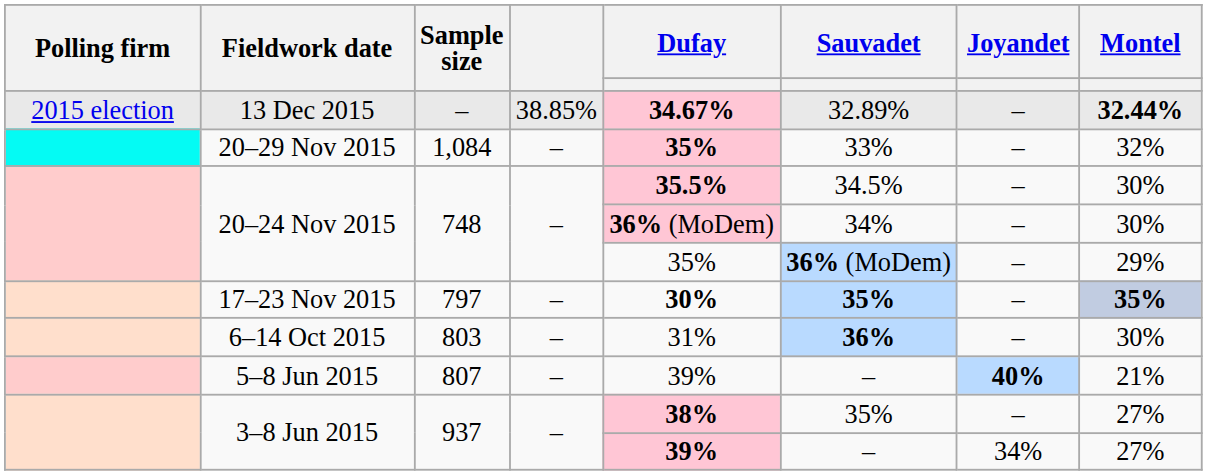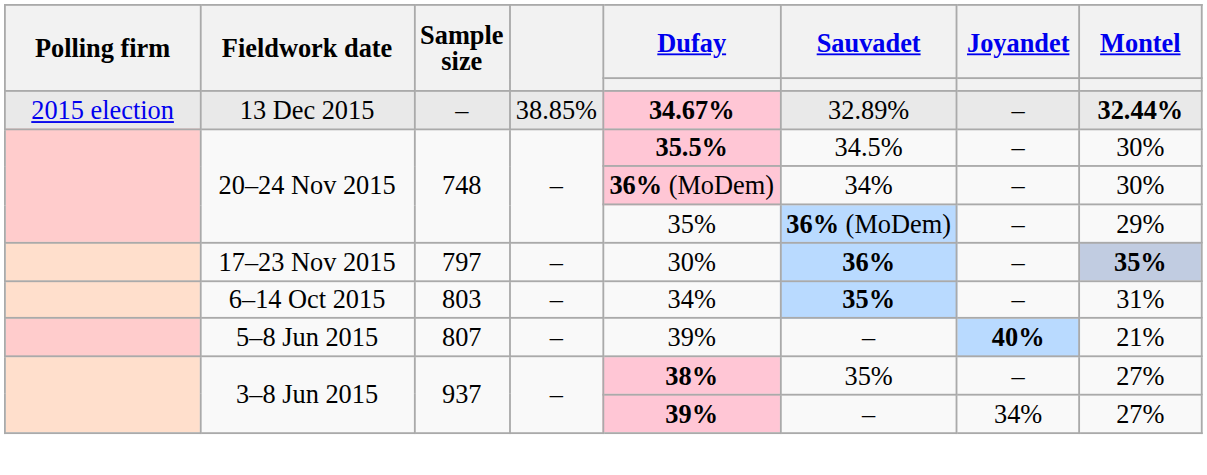- row: (307, 148)
(692, 300) bold -> (692, 262) normal
(869, 300) 35% -> (869, 262) 36%
(692, 338) 31% -> (692, 300) 34%
(869, 338) 36% -> (869, 300) 35%
(1140, 338) 30% -> (1140, 300) 31%
